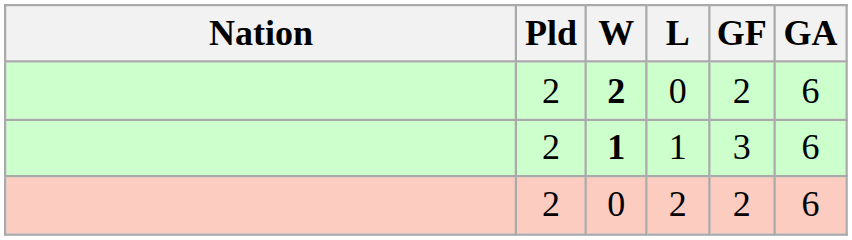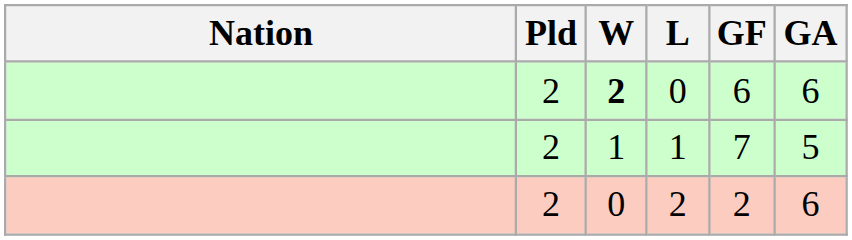(742, 90) 2 -> (742, 90) 6
(616, 147) bold -> (616, 147) normal
(742, 147) 3 -> (742, 147) 7
(810, 147) 6 -> (810, 147) 5
